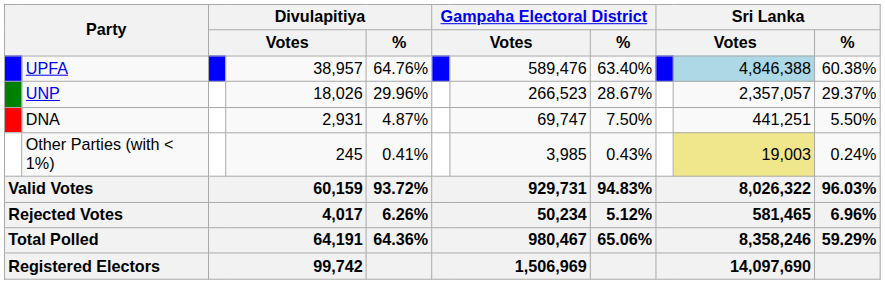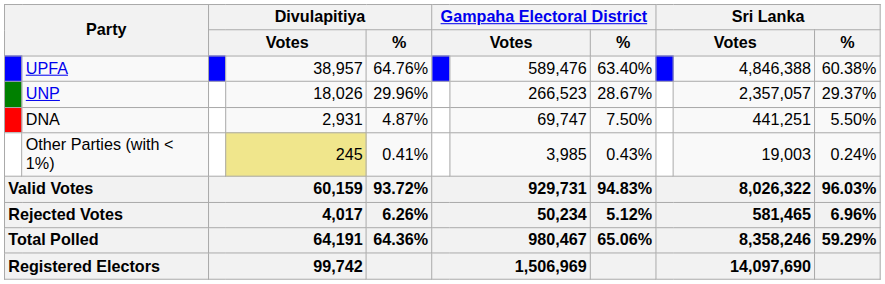(775, 68) lightblue background -> (775, 68) no background
(349, 154) no background -> (349, 154) khaki background
(786, 154) khaki background -> (786, 154) no background
